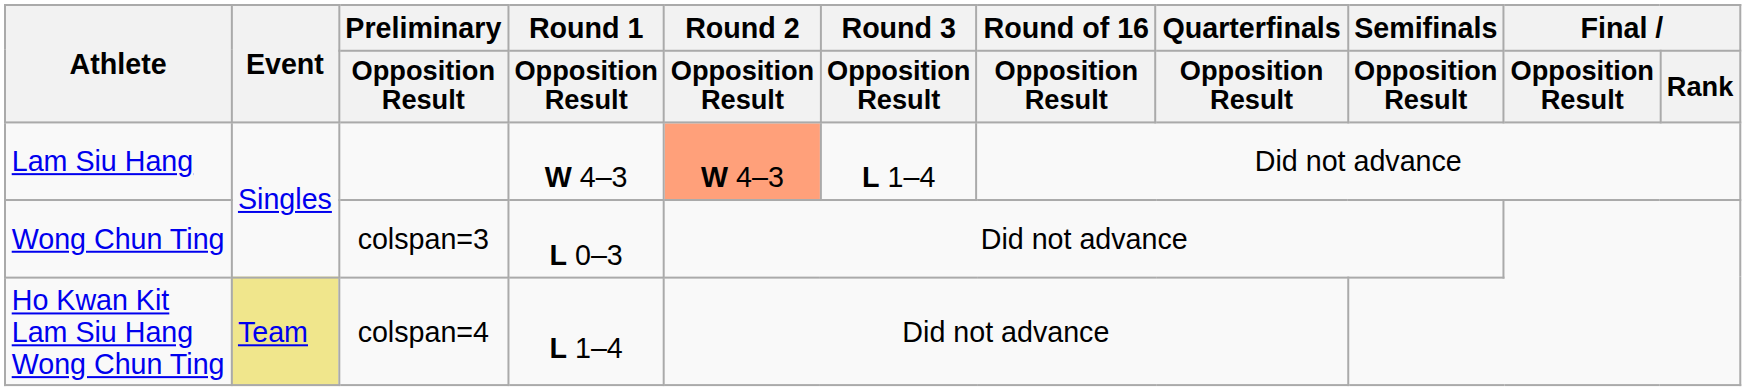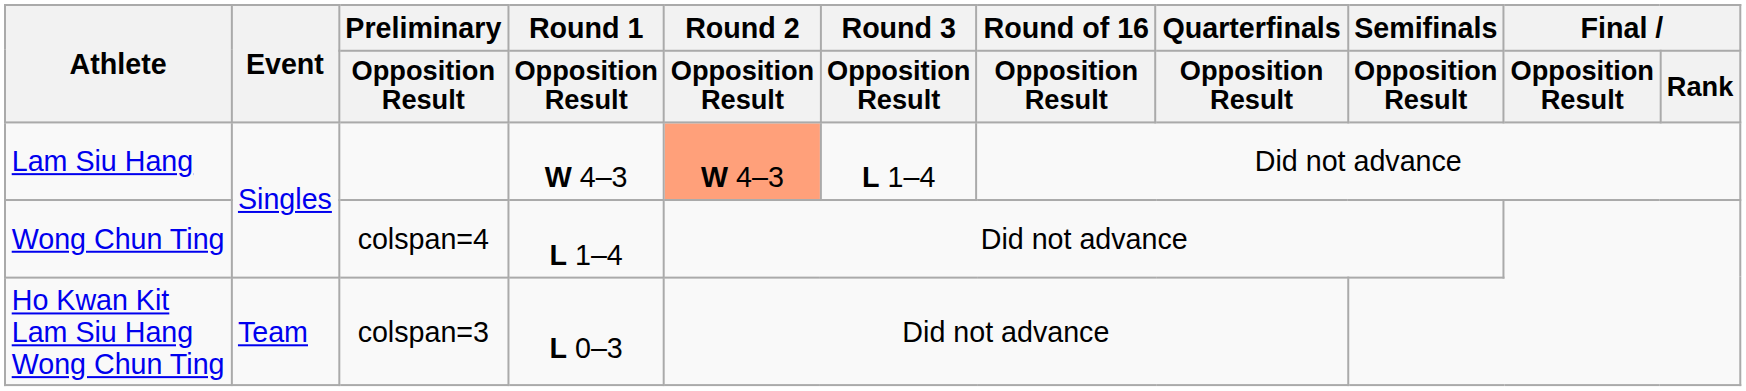(423, 239) colspan=3 -> (423, 239) colspan=4
(586, 255) L 0–3 -> (586, 255) L 1–4
(273, 332) khaki background -> (273, 332) no background
(423, 332) colspan=4 -> (423, 332) colspan=3
(586, 348) L 1–4 -> (586, 348) L 0–3
